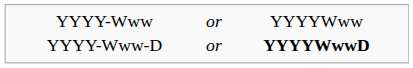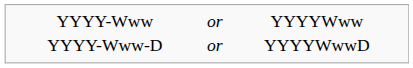(316, 45) bold -> (317, 45) normal
